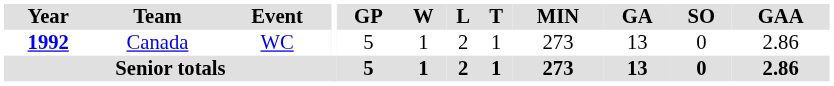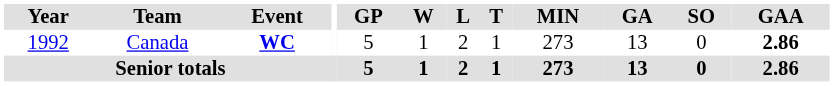(48, 42) bold -> (48, 42) normal
(277, 42) normal -> (277, 42) bold
(781, 42) normal -> (781, 42) bold
